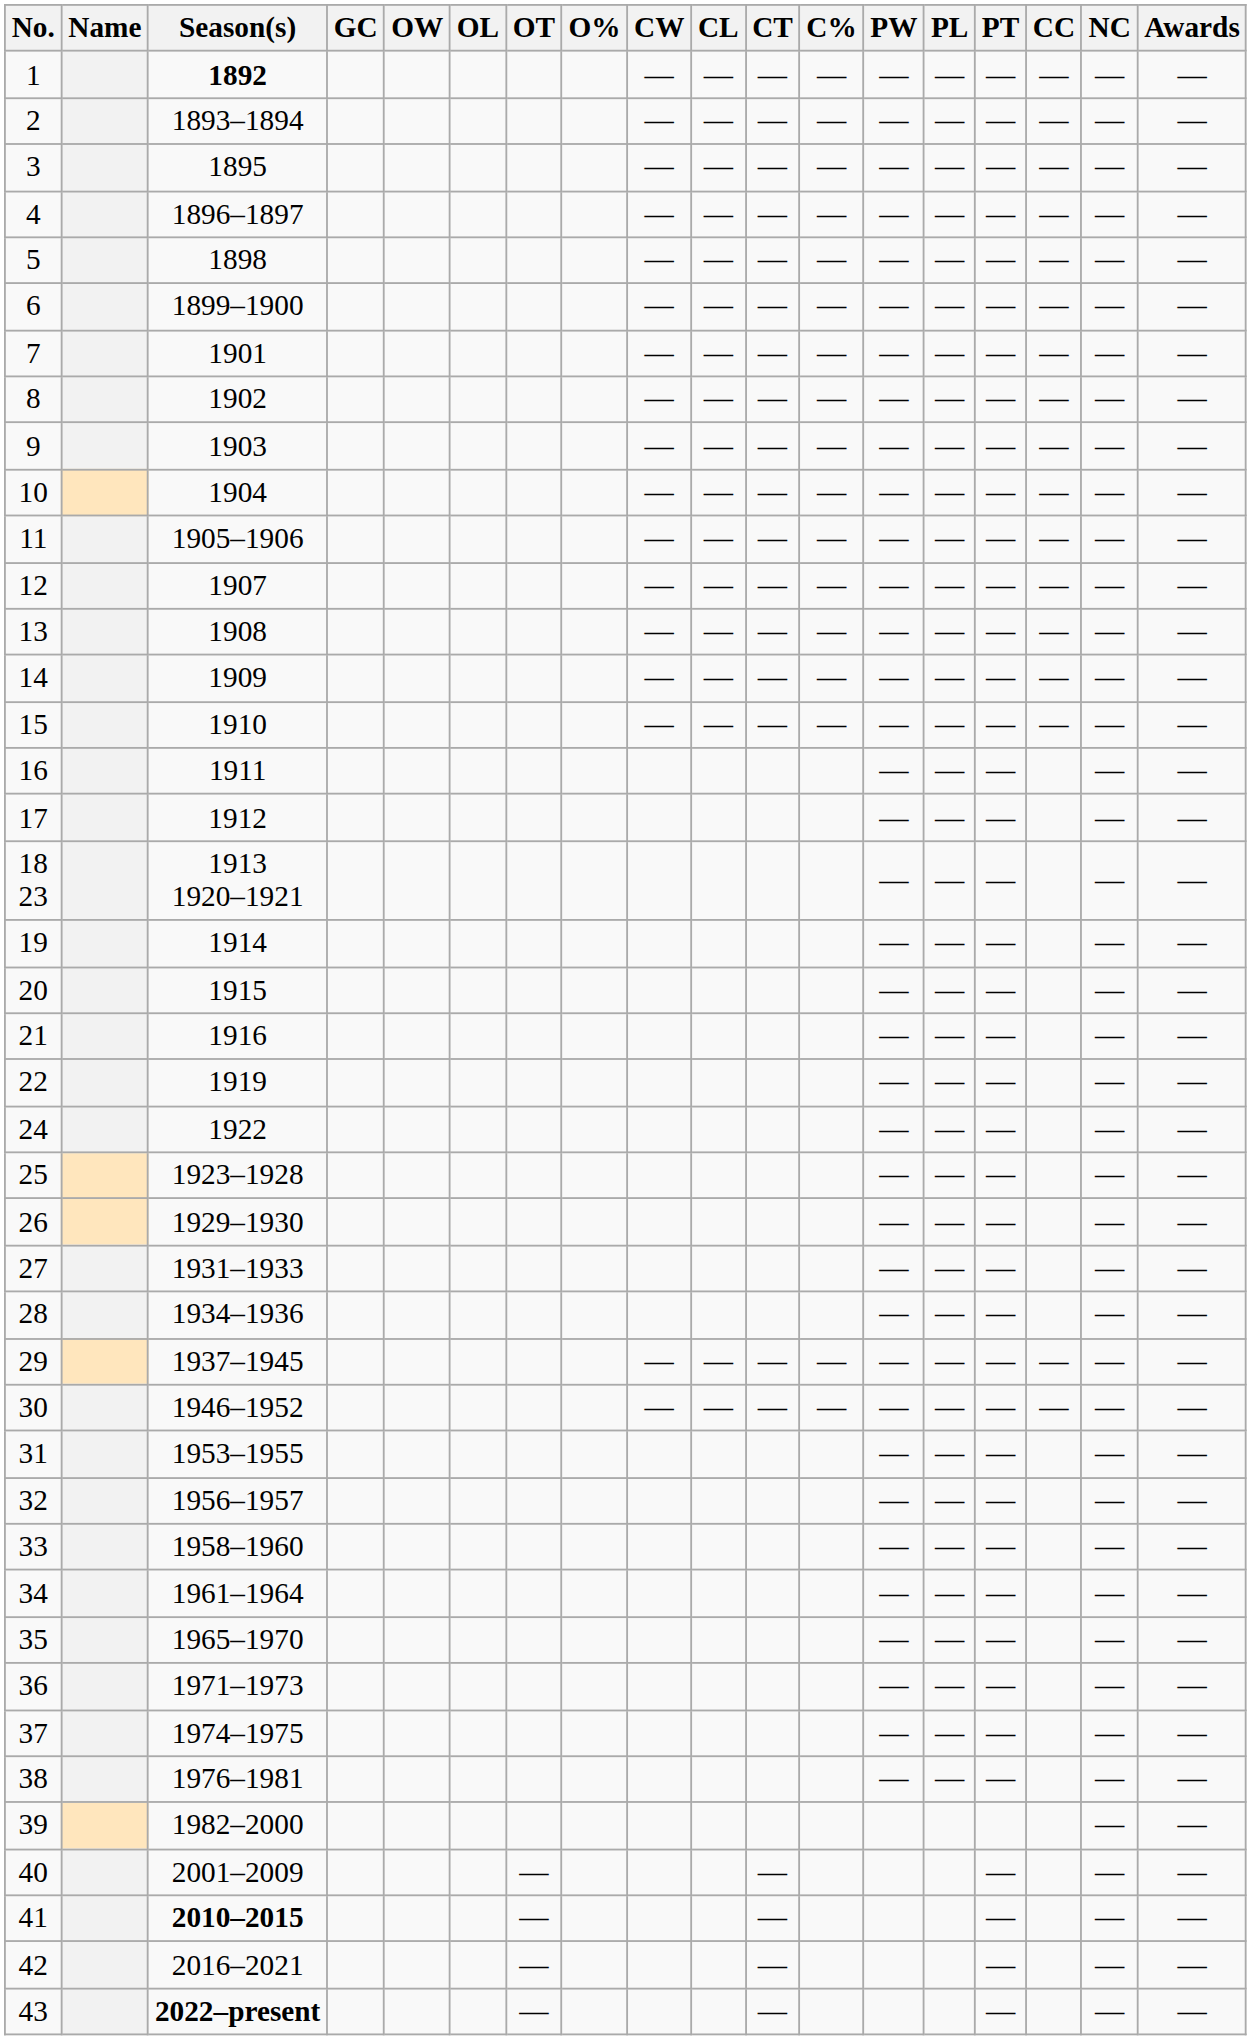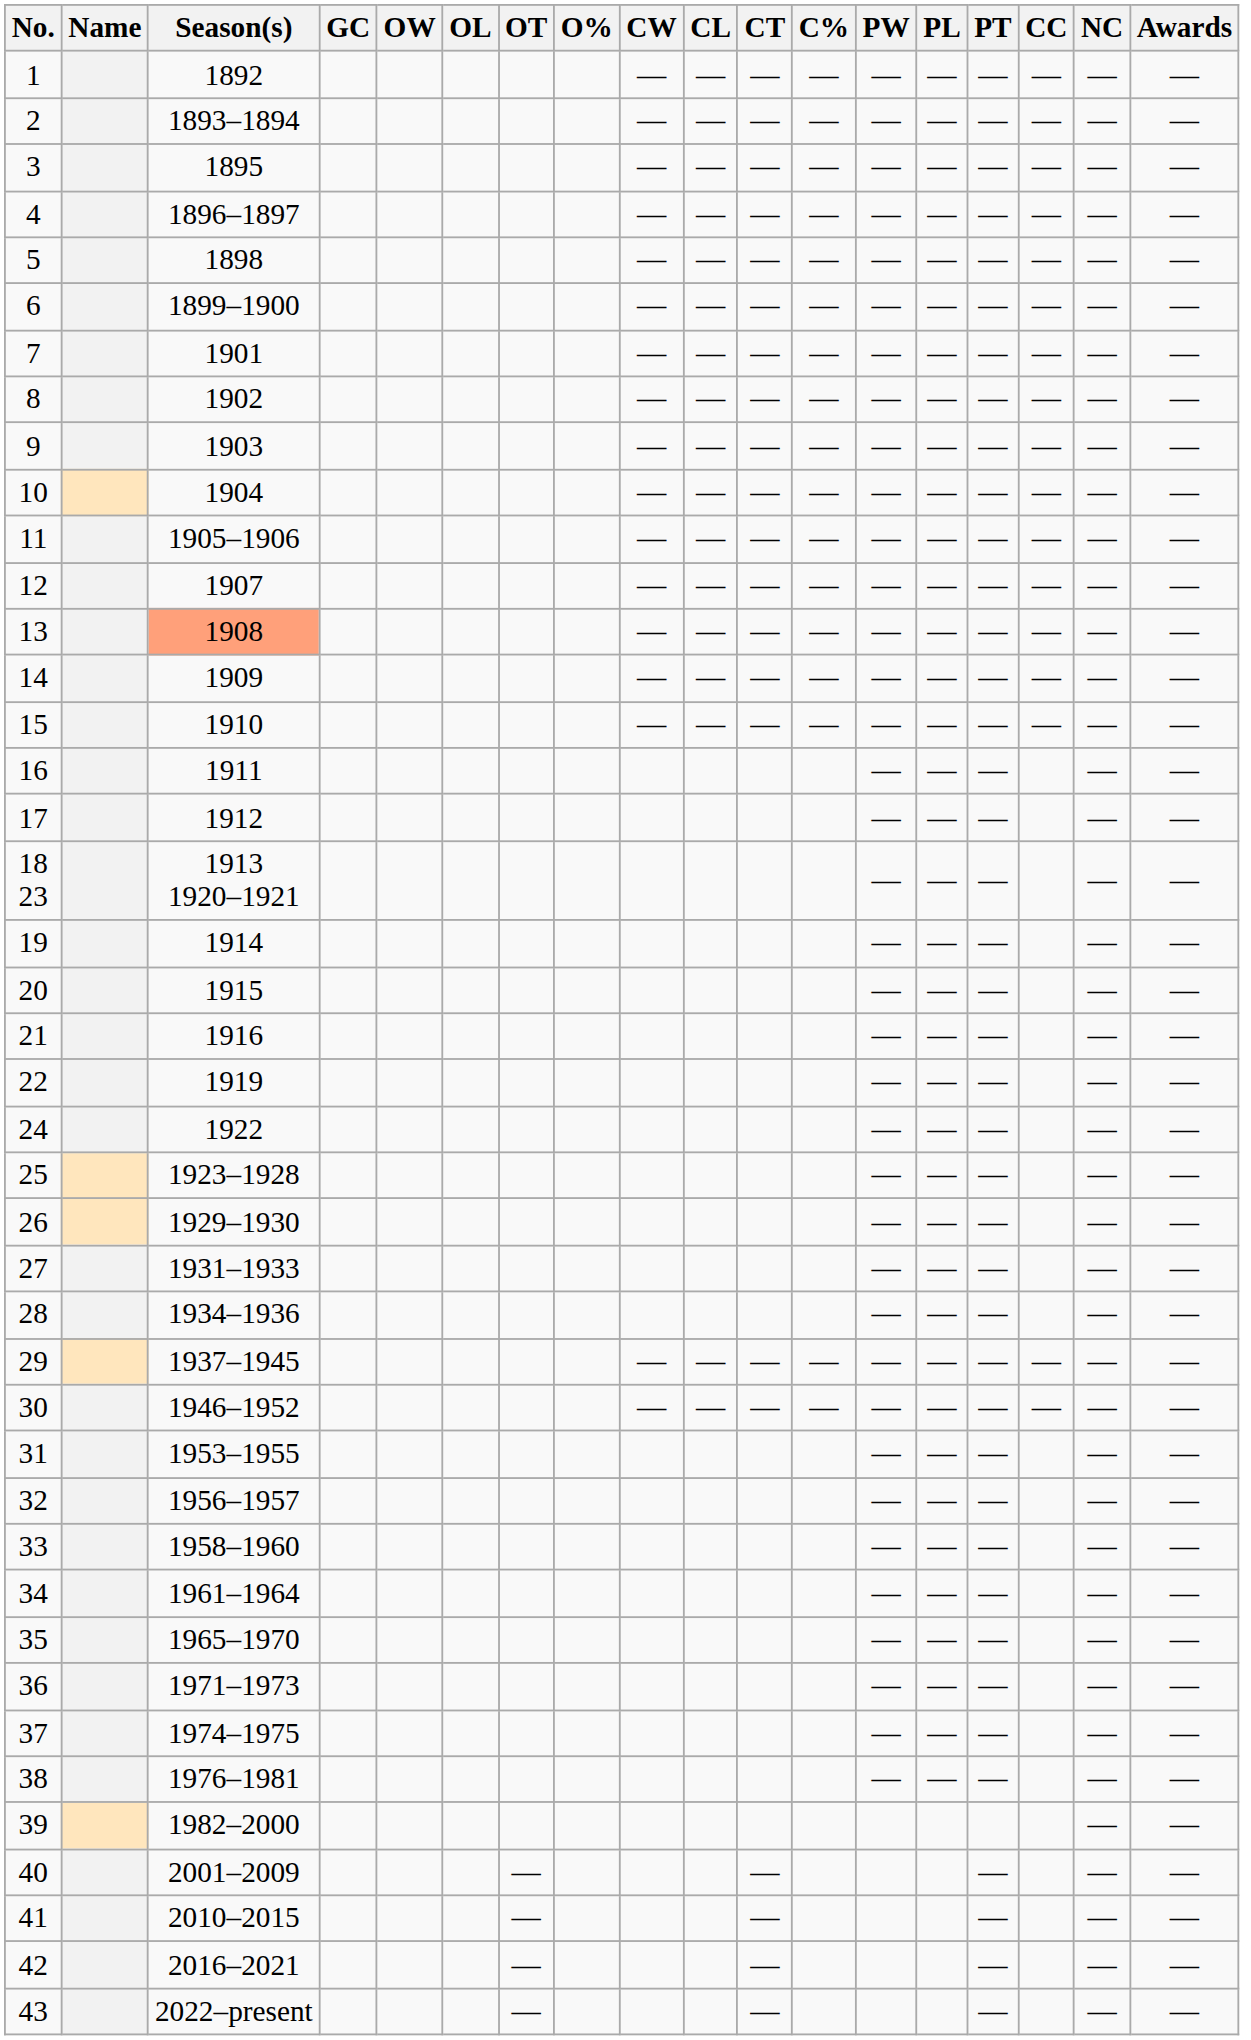(238, 74) bold -> (234, 74) normal
(238, 631) no background -> (234, 631) lightsalmon background
(238, 1918) bold -> (234, 1918) normal
(238, 2010) bold -> (234, 2010) normal
